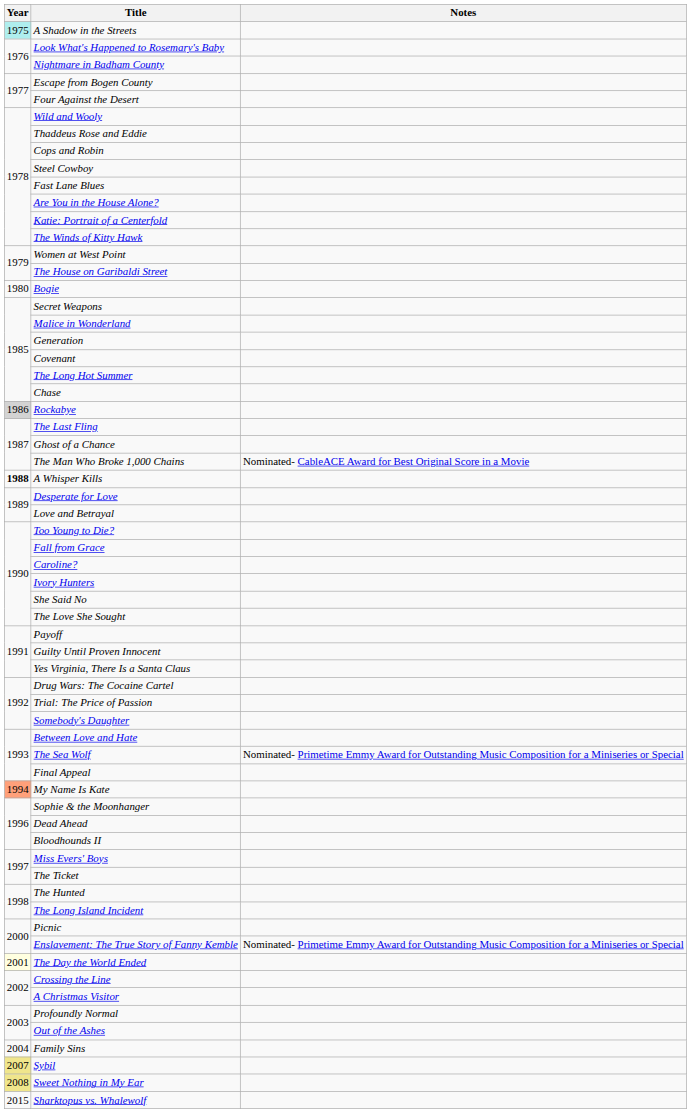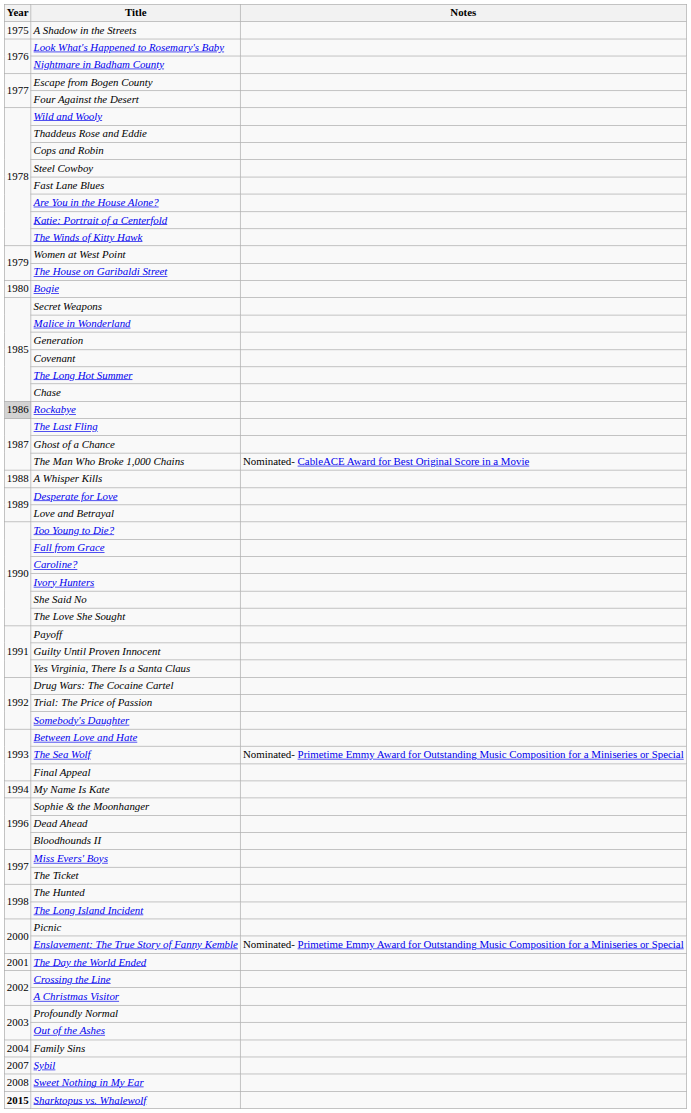(18, 30) paleturquoise background -> (18, 30) no background
(18, 479) bold -> (18, 479) normal
(18, 789) lightsalmon background -> (18, 789) no background
(18, 962) lightyellow background -> (18, 962) no background
(18, 1065) khaki background -> (18, 1065) no background
(18, 1082) khaki background -> (18, 1082) no background
(18, 1100) normal -> (18, 1100) bold
